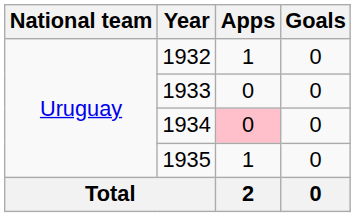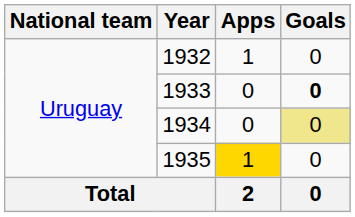(316, 90) normal -> (316, 90) bold
(248, 125) pink background -> (248, 125) no background
(316, 125) no background -> (316, 125) khaki background
(248, 159) no background -> (248, 159) gold background
